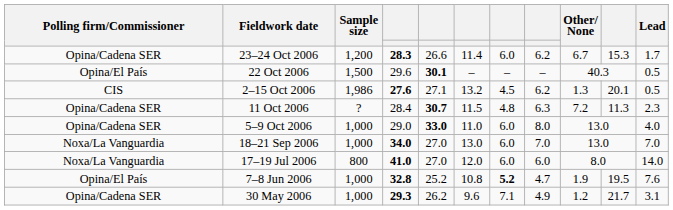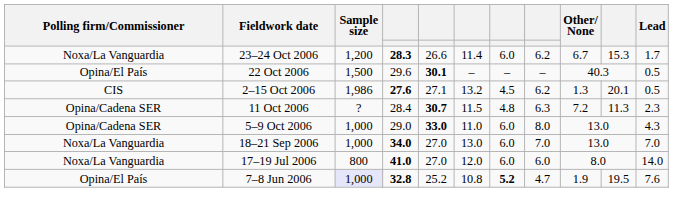(114, 55) Opina/Cadena SER -> (114, 55) Noxa/La Vanguardia
(652, 126) 4.0 -> (652, 126) 4.3
(359, 179) no background -> (359, 179) lavender background
- row: (279, 196)
